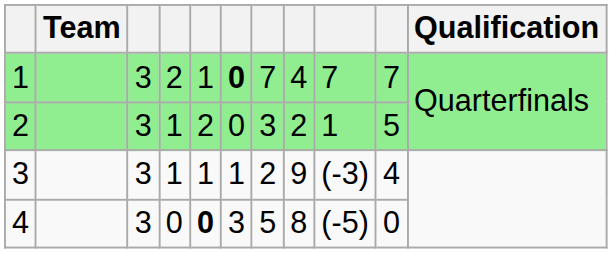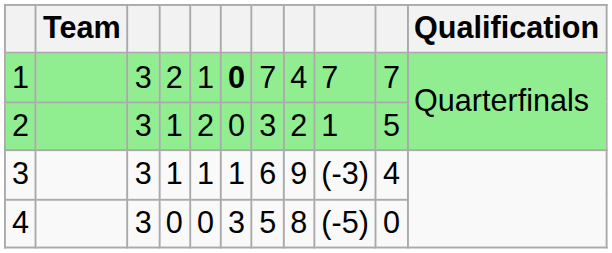(268, 174) 2 -> (268, 174) 6
(205, 222) bold -> (205, 222) normal
